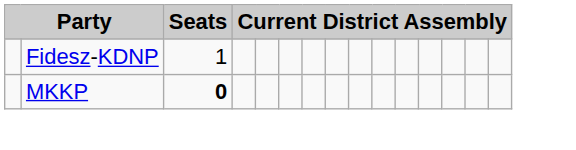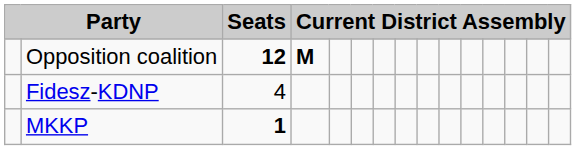+ row: (122, 56)
(221, 56) 1 -> (280, 91) 4
(221, 91) 0 -> (280, 126) 1
